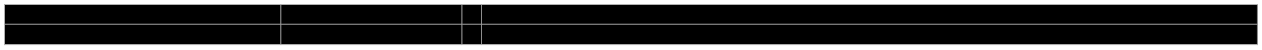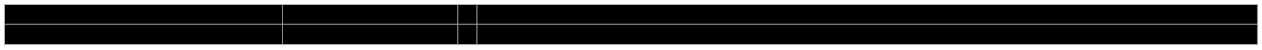(371, 34) bold -> (370, 34) normal
